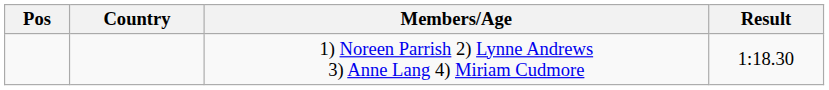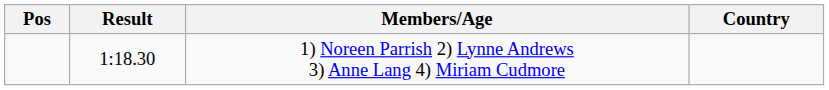columns swapped: (137, 19) <-> (766, 19)
